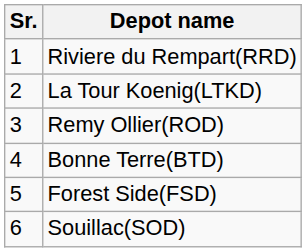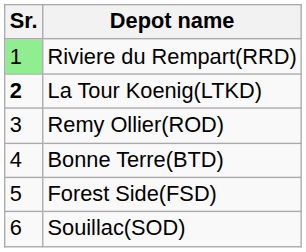(16, 56) no background -> (16, 56) lightgreen background
(16, 90) normal -> (16, 90) bold
